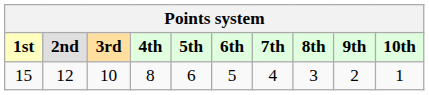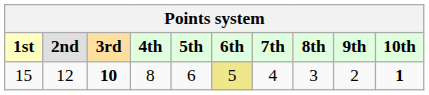(109, 75) normal -> (109, 75) bold
(232, 75) no background -> (232, 75) khaki background
(400, 75) normal -> (400, 75) bold
